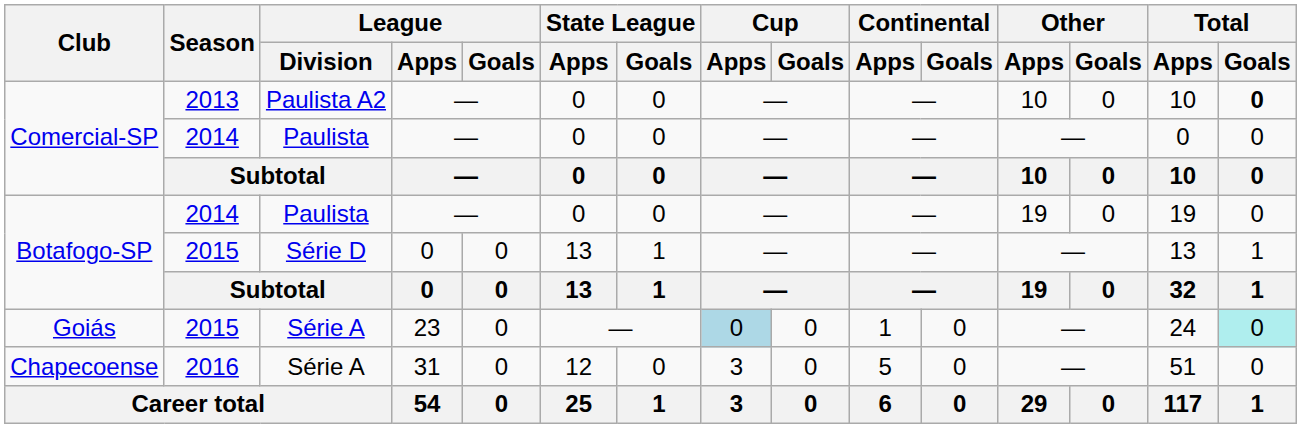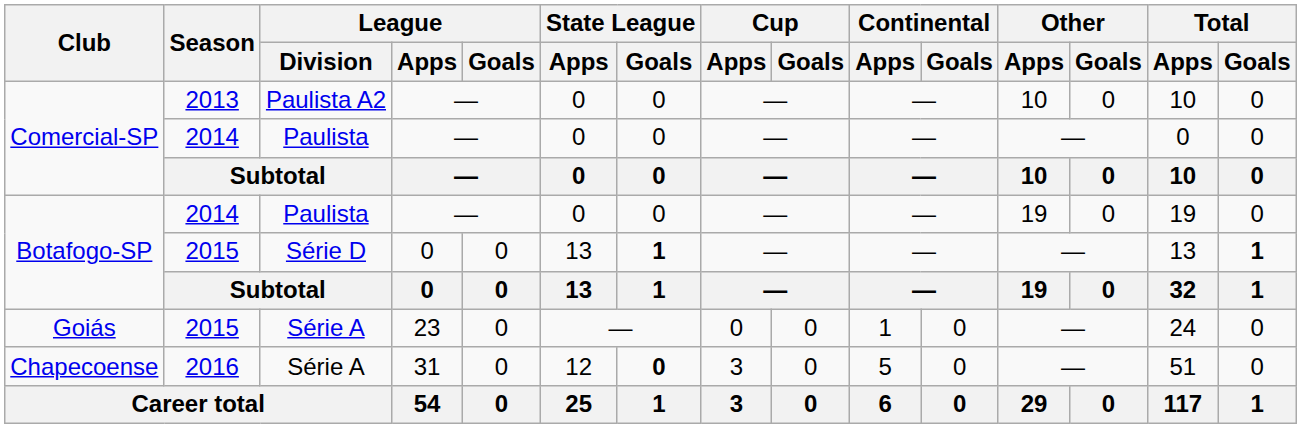(1257, 99) bold -> (1257, 99) normal
(659, 251) normal -> (659, 251) bold
(1257, 251) normal -> (1257, 251) bold
(736, 328) lightblue background -> (736, 328) no background
(1257, 328) paleturquoise background -> (1257, 328) no background
(659, 366) normal -> (659, 366) bold
